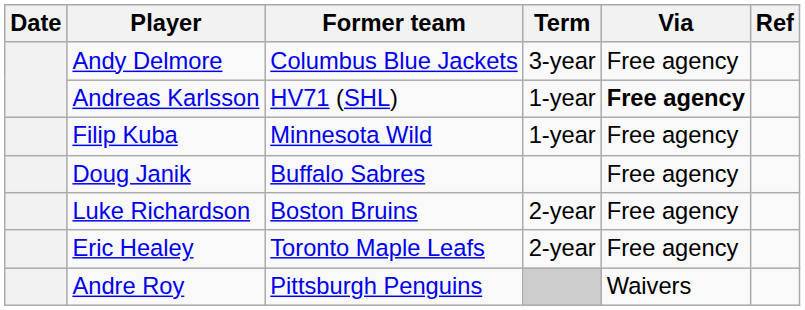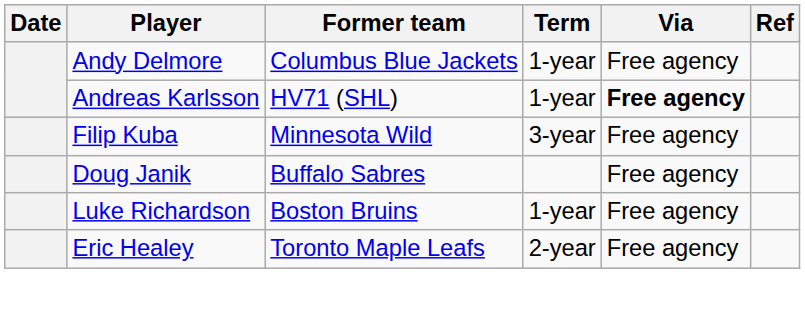(562, 60) 3-year -> (562, 60) 1-year
(562, 135) 1-year -> (562, 135) 3-year
(562, 211) 2-year -> (562, 211) 1-year
- row: (128, 286)
